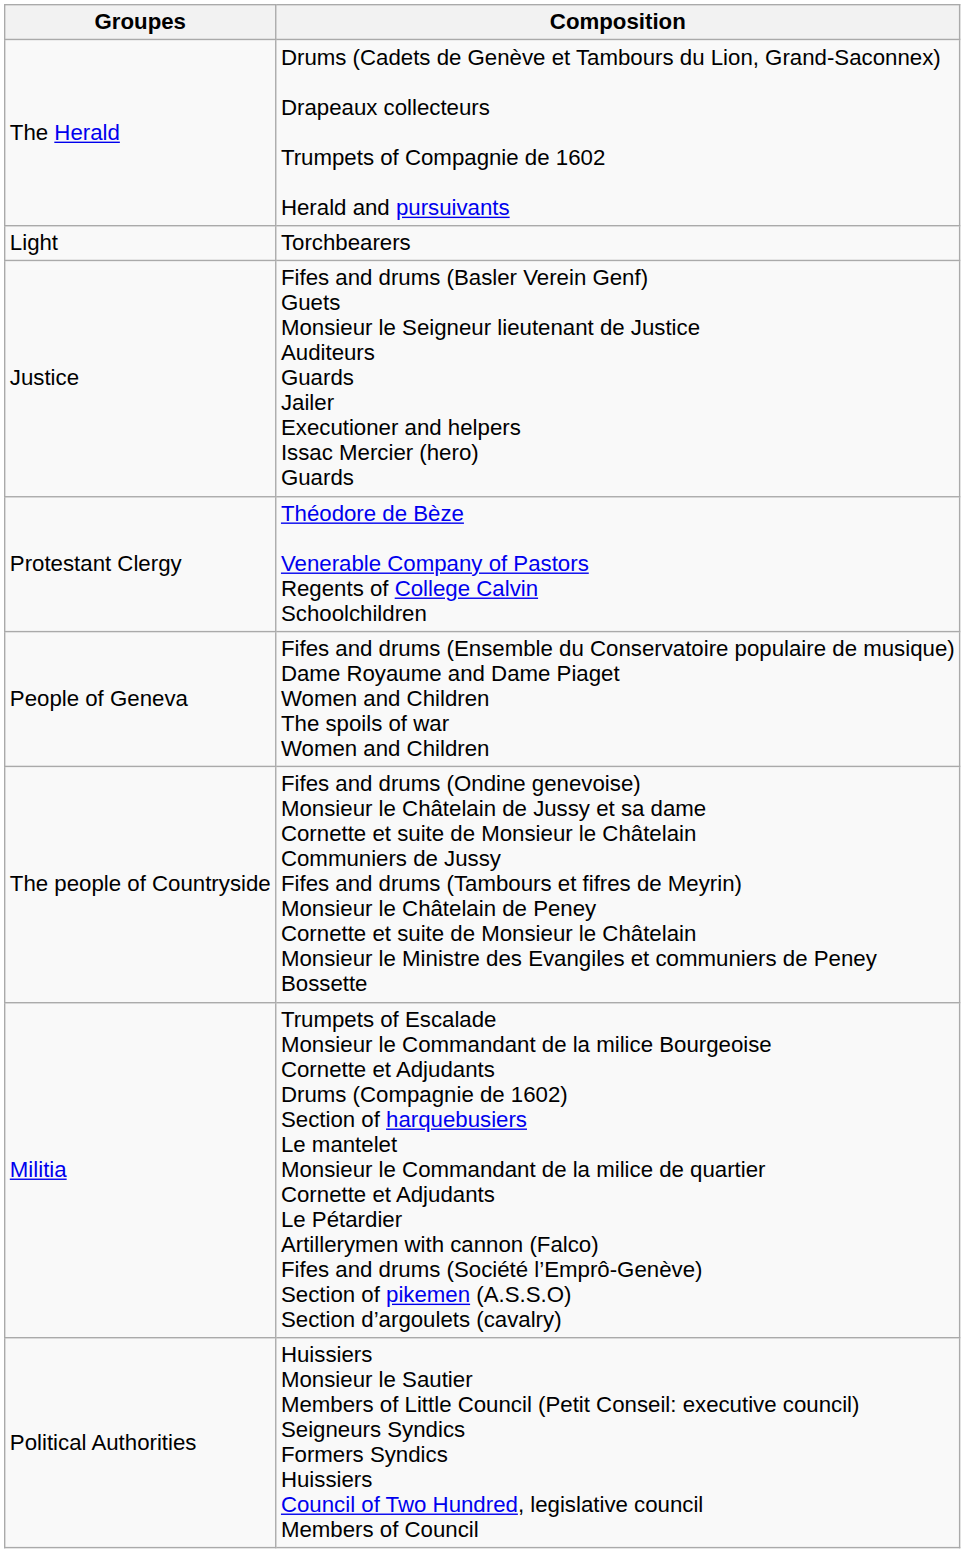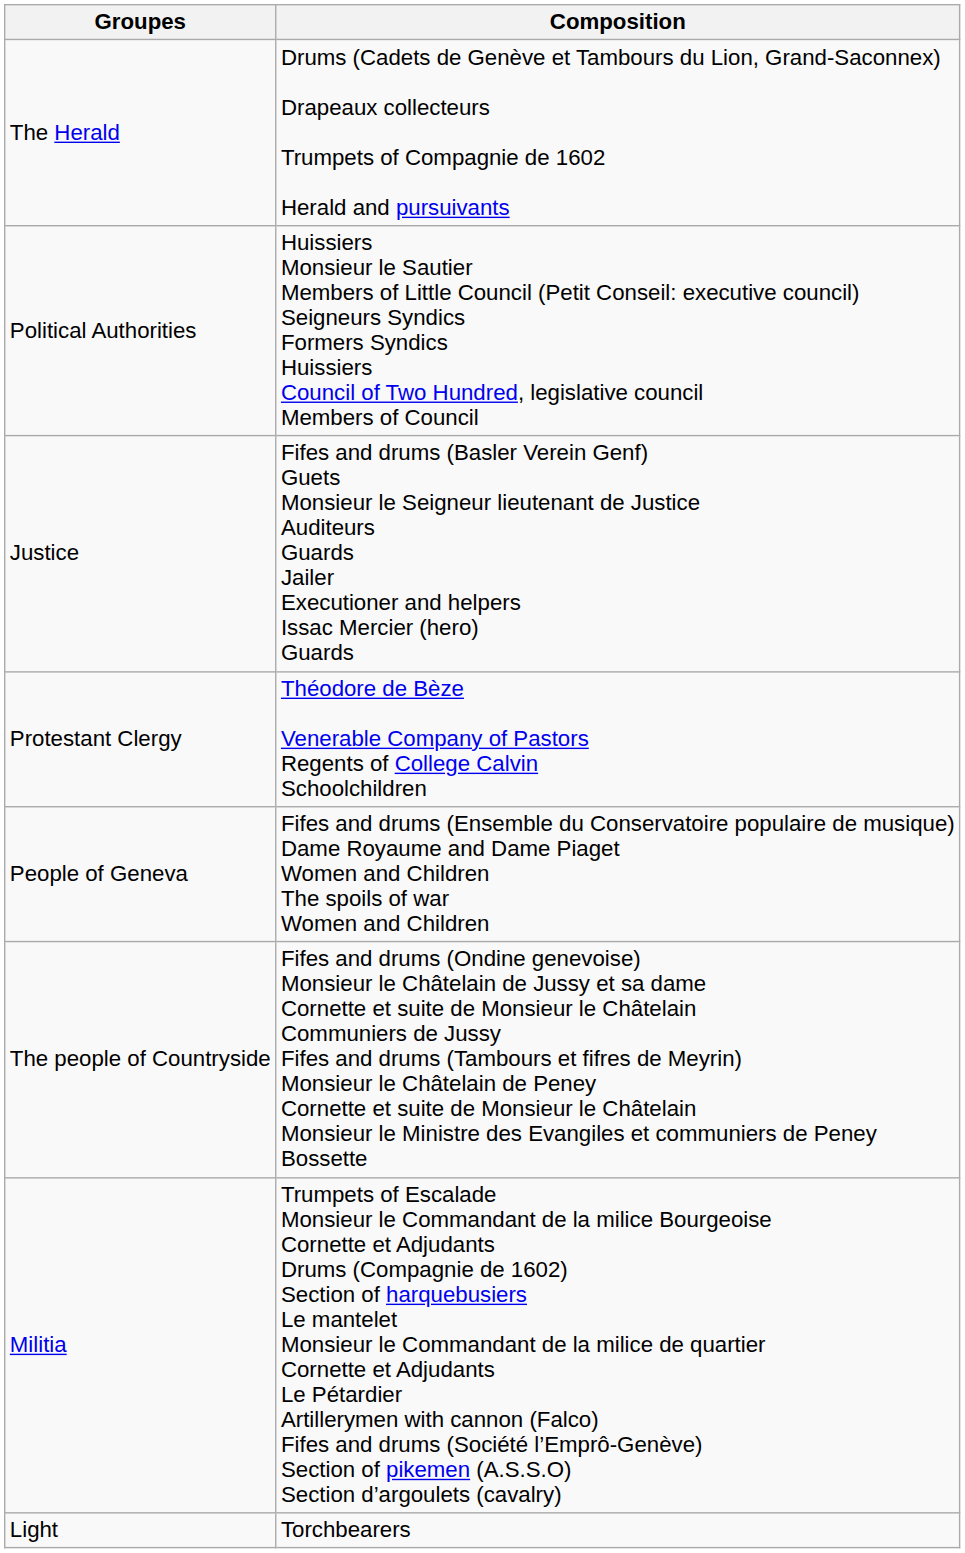rows swapped: (103, 1442) <-> (34, 242)
